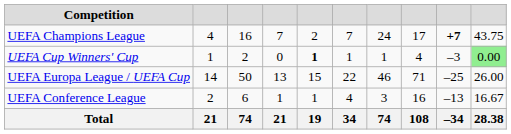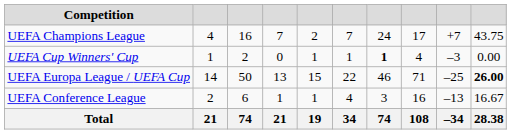(454, 35) bold -> (454, 35) normal
(315, 56) bold -> (315, 56) normal
(384, 56) normal -> (384, 56) bold
(489, 56) lightgreen background -> (489, 56) no background
(489, 77) normal -> (489, 77) bold
